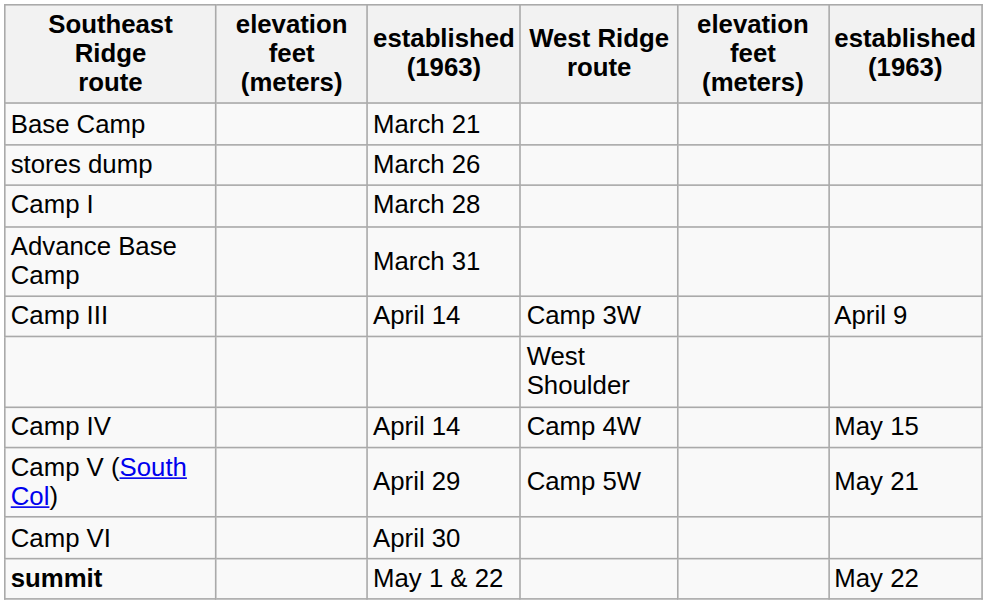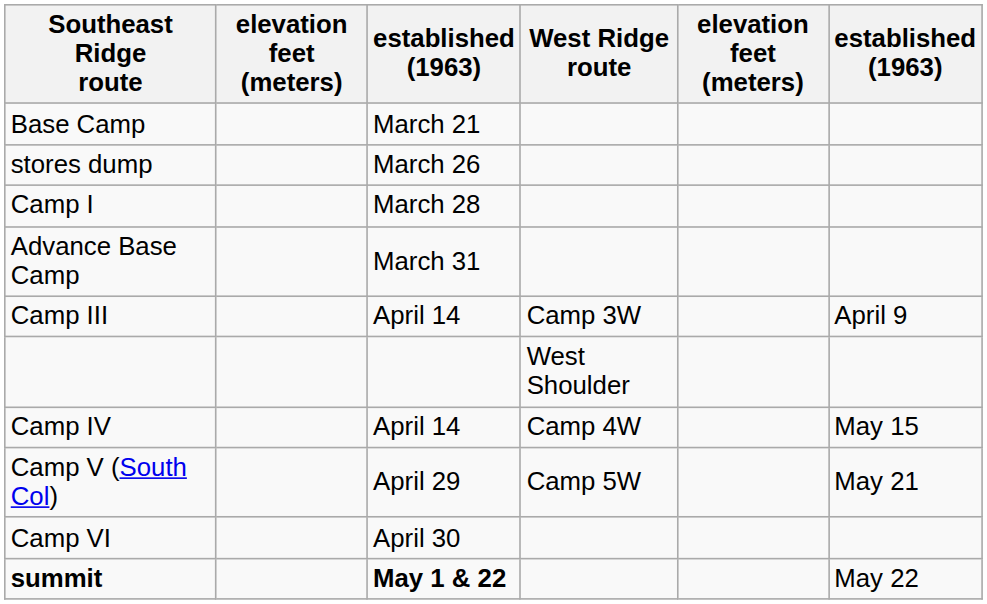(438, 578) normal -> (440, 578) bold
